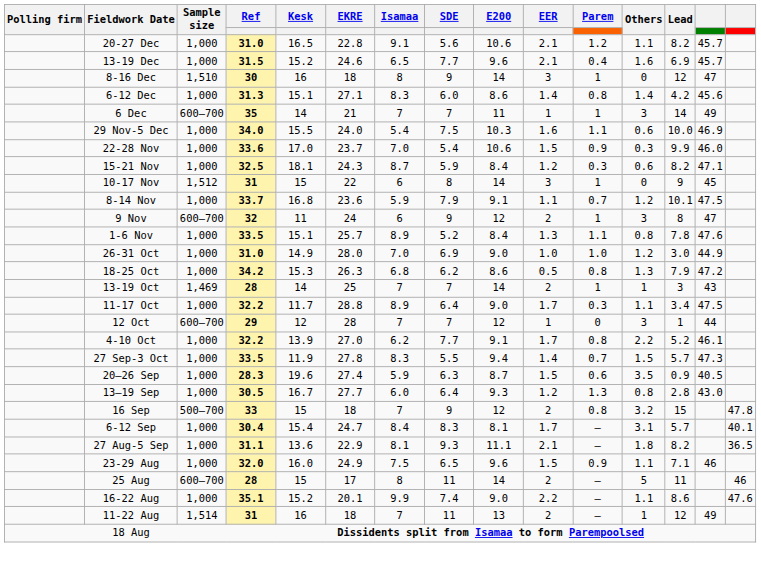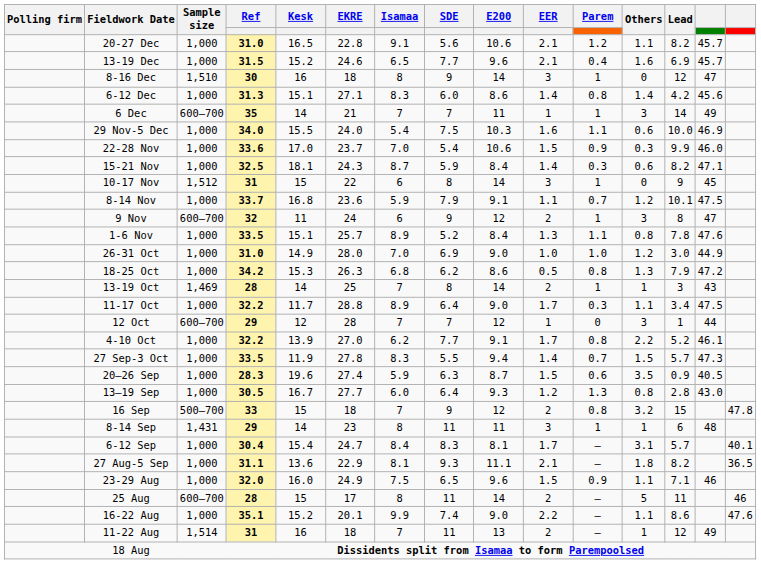(548, 165) 1.2 -> (548, 165) 1.4
(449, 288) 7 -> (449, 288) 8
+ row: (131, 428)
